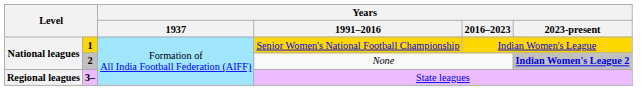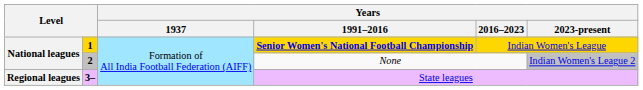(358, 45) normal -> (365, 45) bold
(572, 61) bold -> (582, 61) normal
